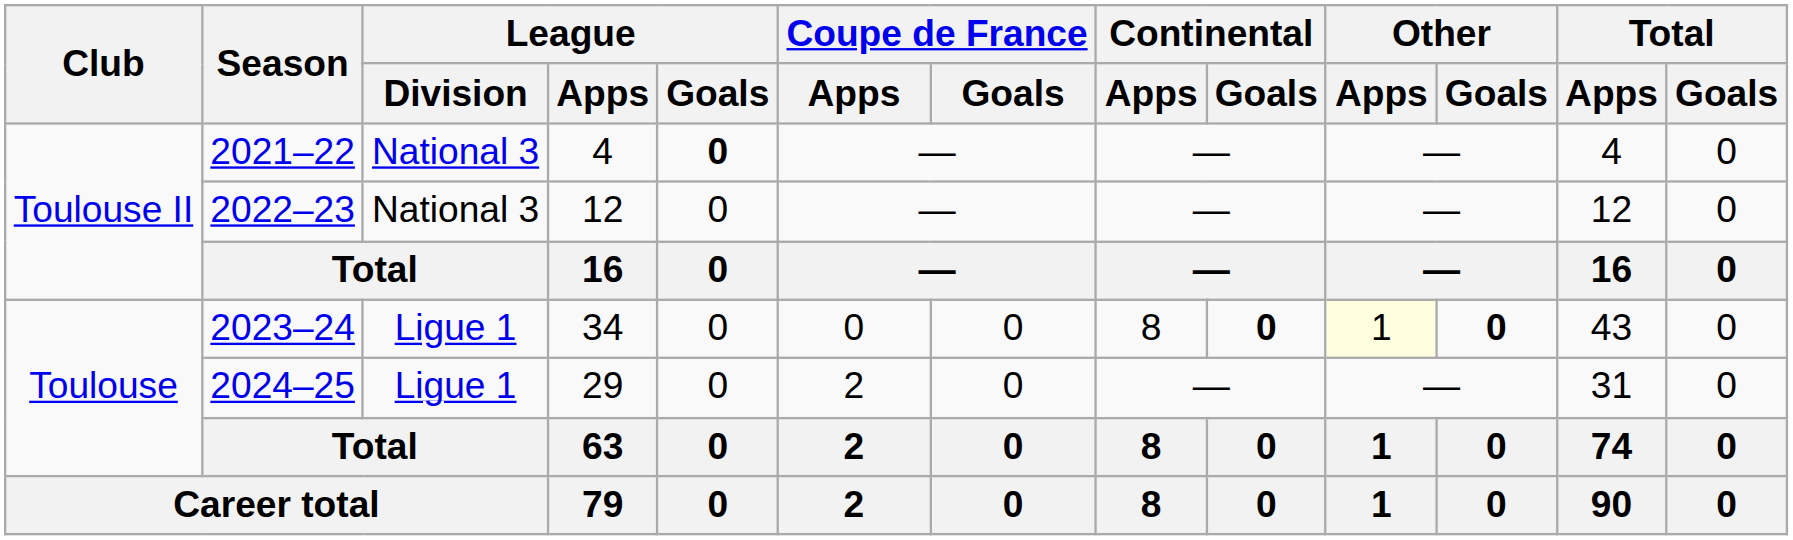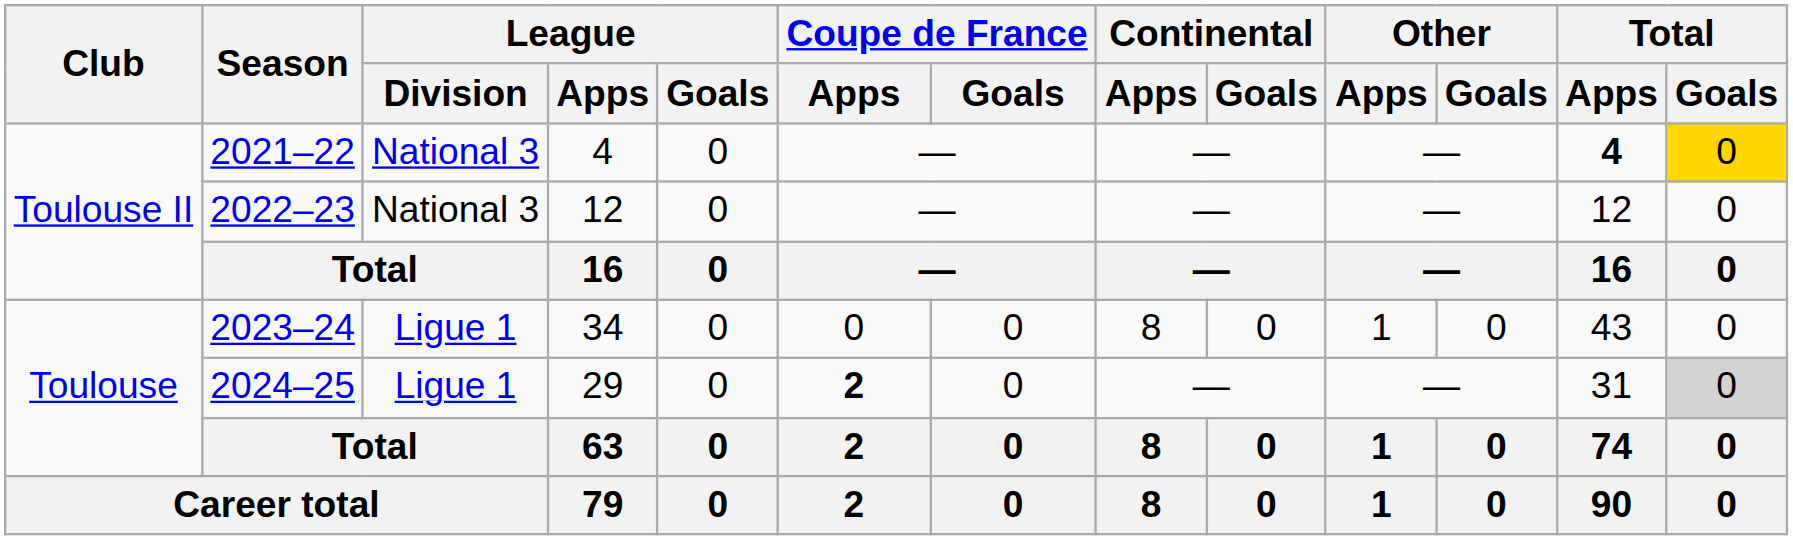(718, 151) bold -> (718, 151) normal
(1612, 151) normal -> (1612, 151) bold
(1727, 151) no background -> (1727, 151) gold background
(1266, 328) bold -> (1266, 328) normal
(1381, 328) lightyellow background -> (1381, 328) no background
(1496, 328) bold -> (1496, 328) normal
(854, 387) normal -> (854, 387) bold
(1727, 387) no background -> (1727, 387) lightgrey background
